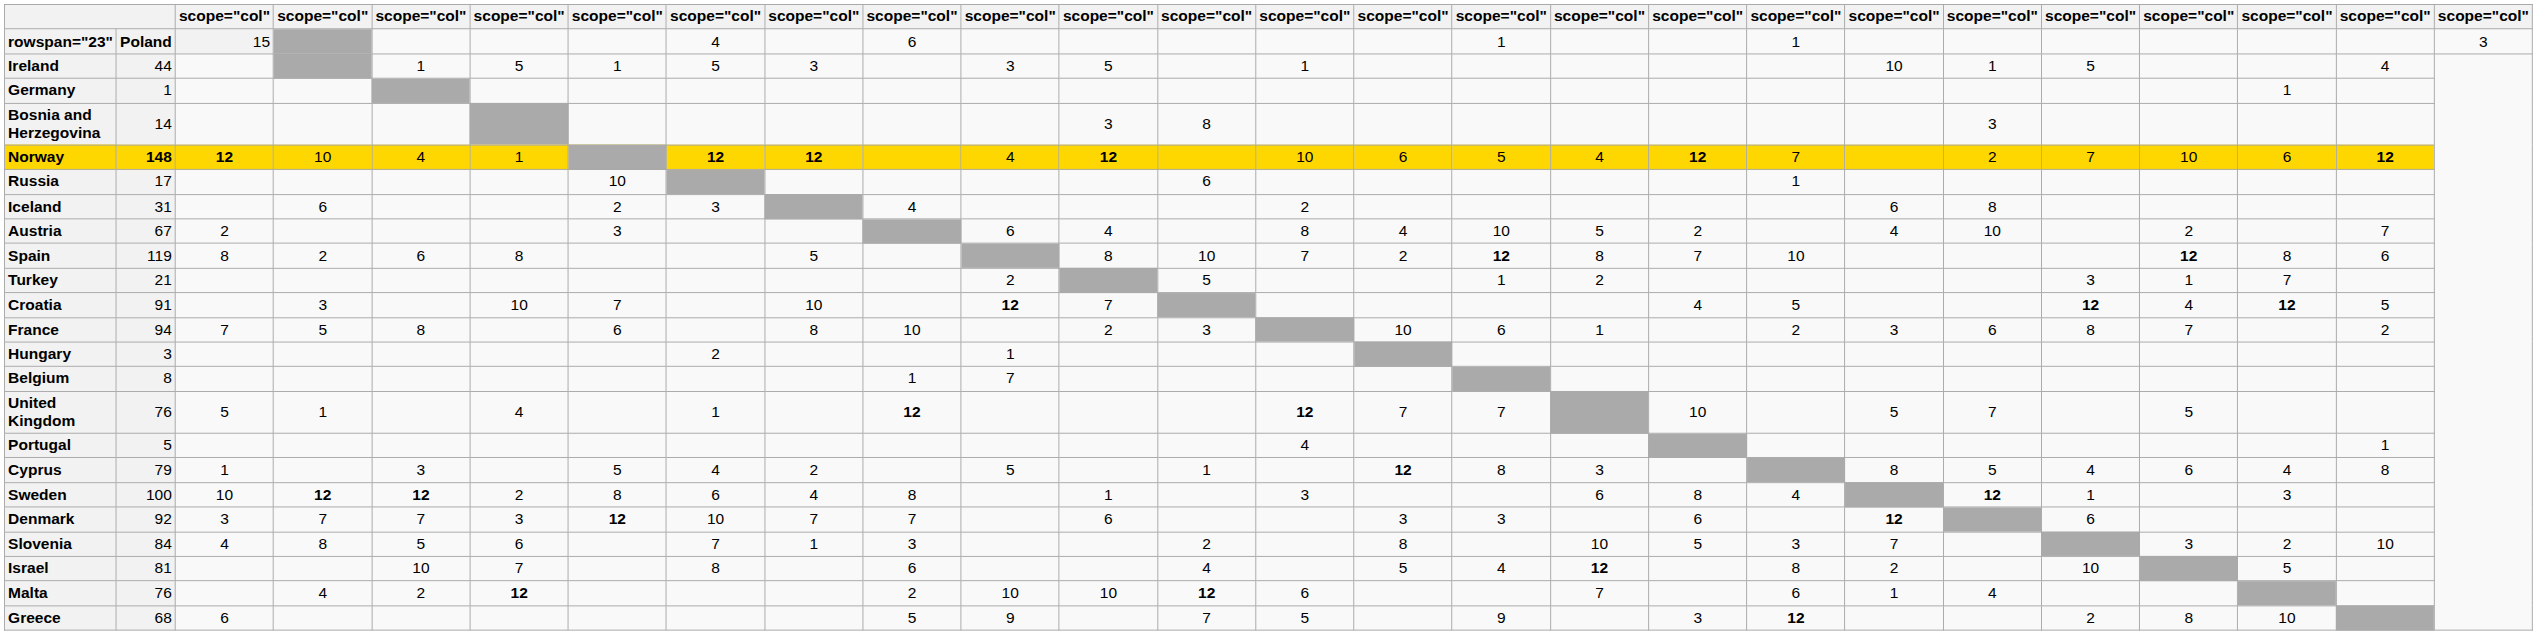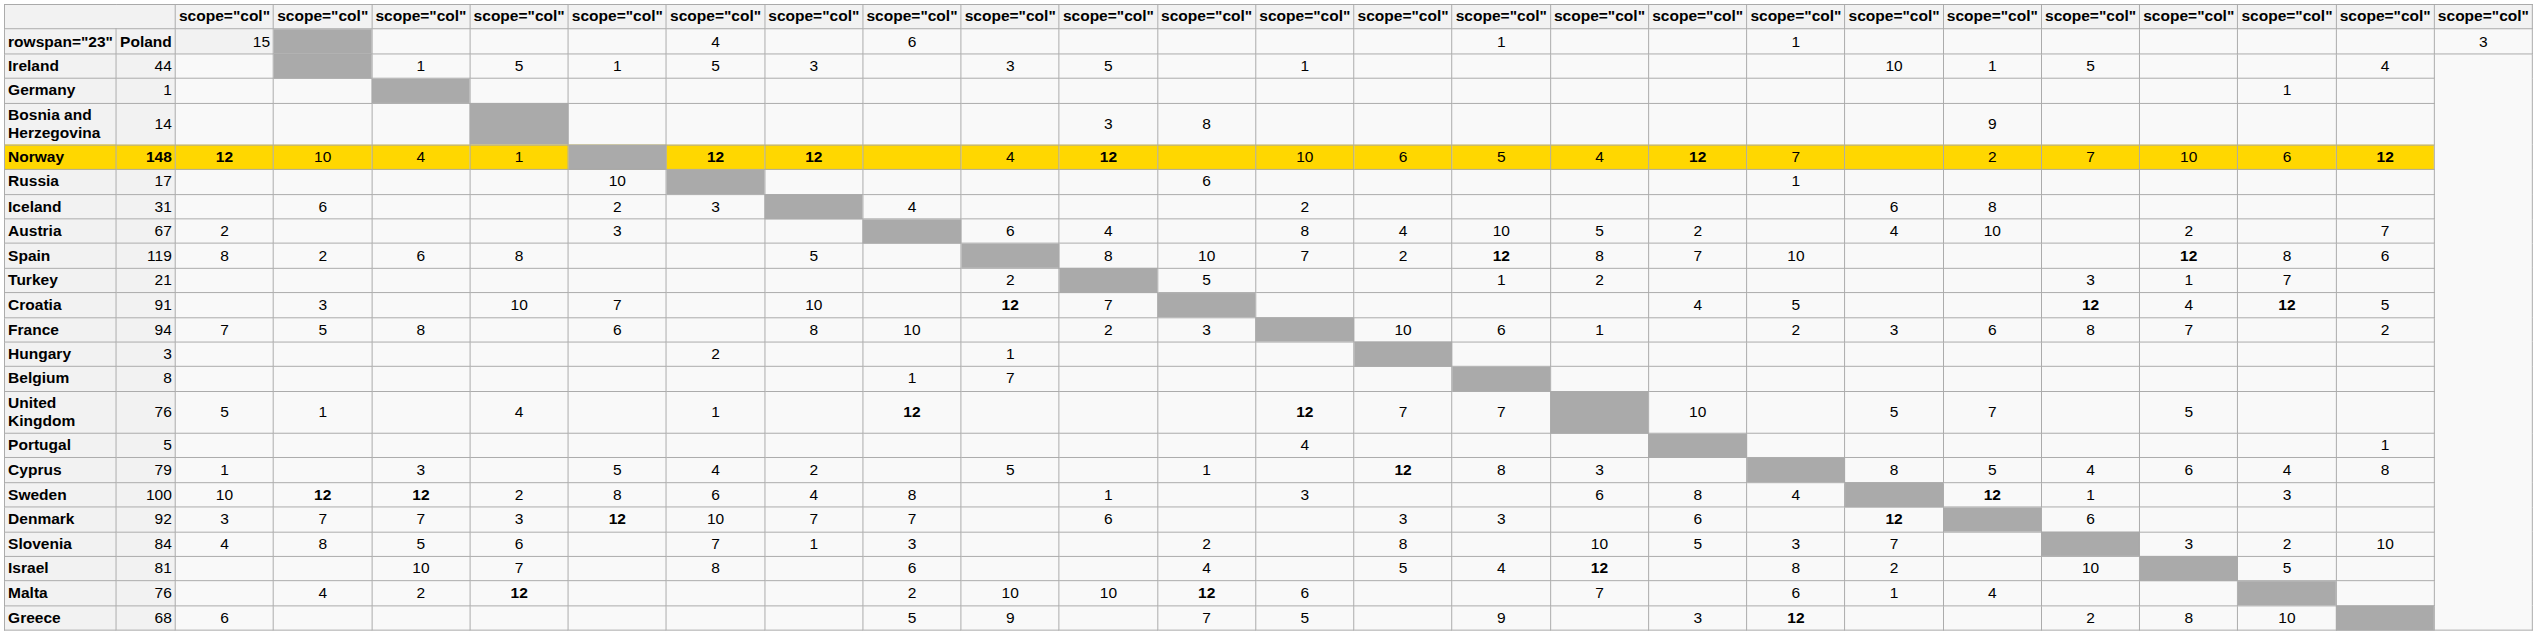(1992, 123) 3 -> (1992, 123) 9
